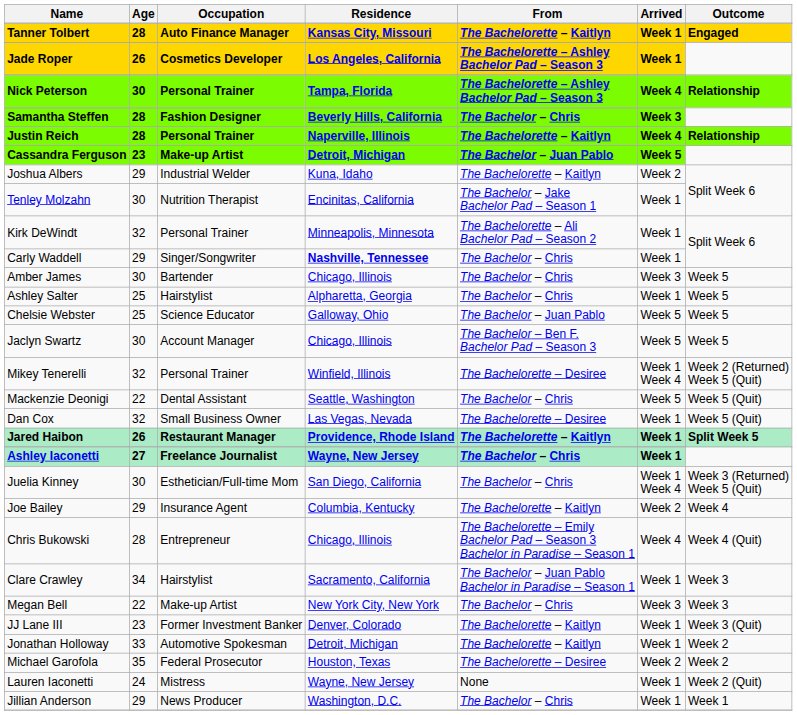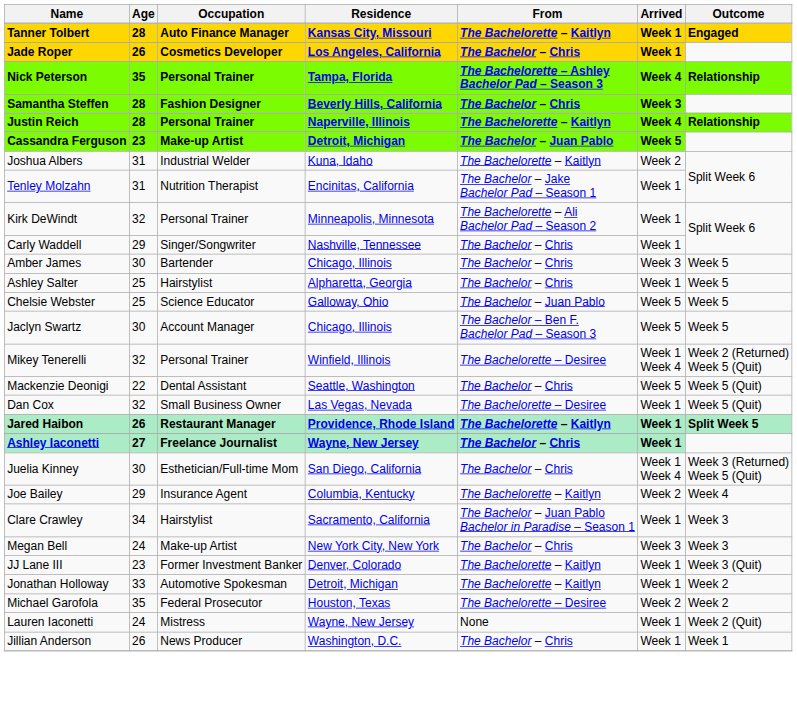(535, 58) The Bachelorette – Ashley Bachelor Pad – Season 3 -> (520, 52) The Bachelor – Chris
(139, 91) 30 -> (139, 77) 35
(139, 174) 29 -> (139, 160) 31
(139, 200) 30 -> (139, 186) 31
(368, 258) bold -> (364, 244) normal
- row: (48, 540)
(139, 605) 22 -> (139, 546) 24
(139, 700) 29 -> (139, 641) 26
